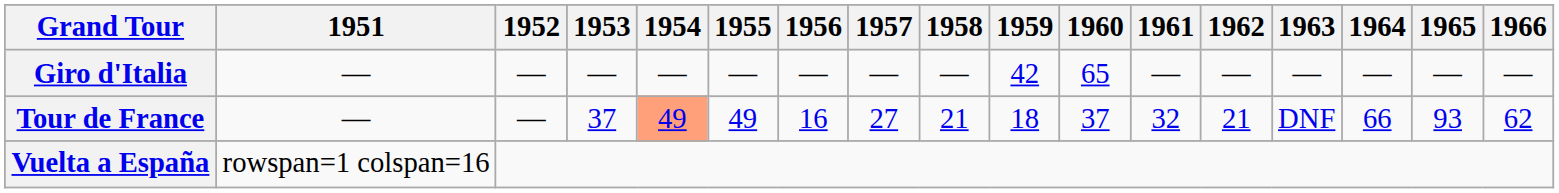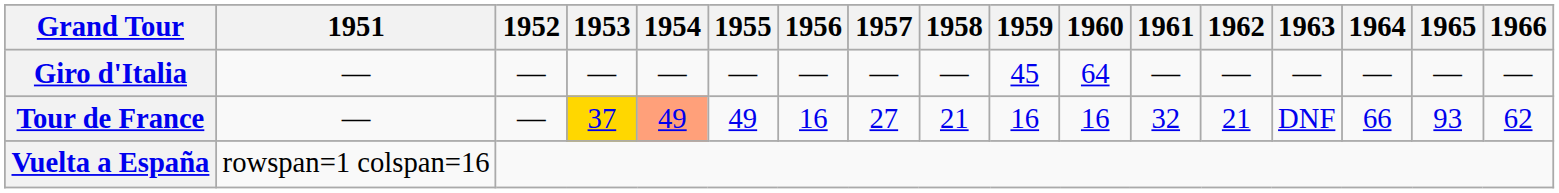(1025, 72) 42 -> (1025, 72) 45
(1095, 72) 65 -> (1095, 72) 64
(602, 118) no background -> (602, 118) gold background
(1025, 118) 18 -> (1025, 118) 16
(1095, 118) 37 -> (1095, 118) 16
